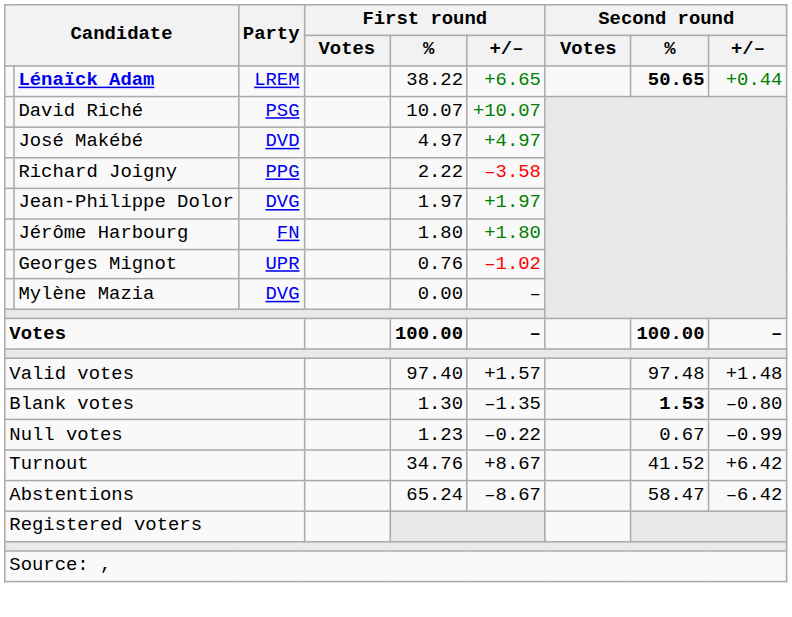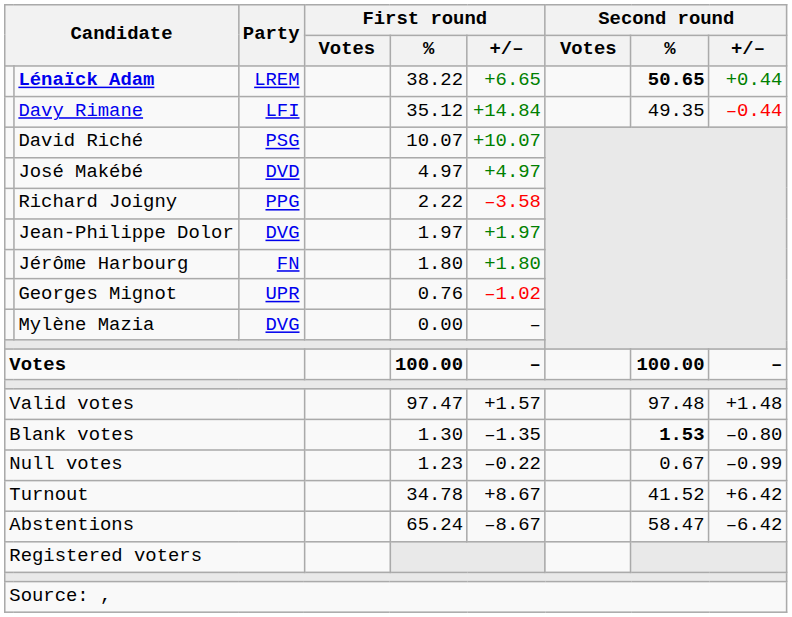+ row: (81, 112)
(435, 374) 97.40 -> (435, 405) 97.47
(435, 466) 34.76 -> (435, 496) 34.78
